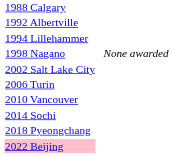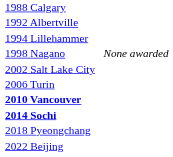(42, 99) normal -> (43, 99) bold
(30, 115) normal -> (31, 115) bold
(34, 146) pink background -> (34, 146) no background
